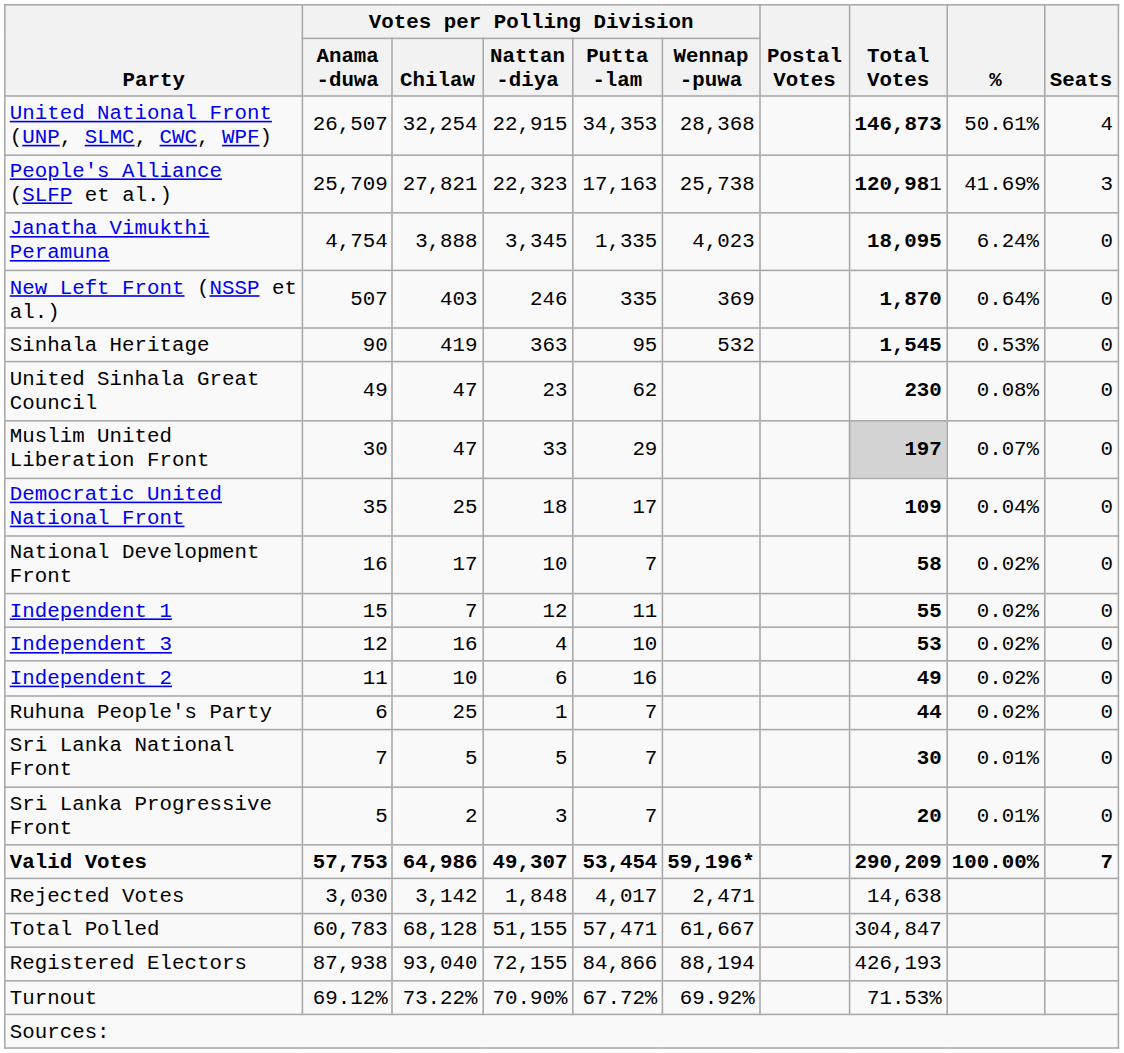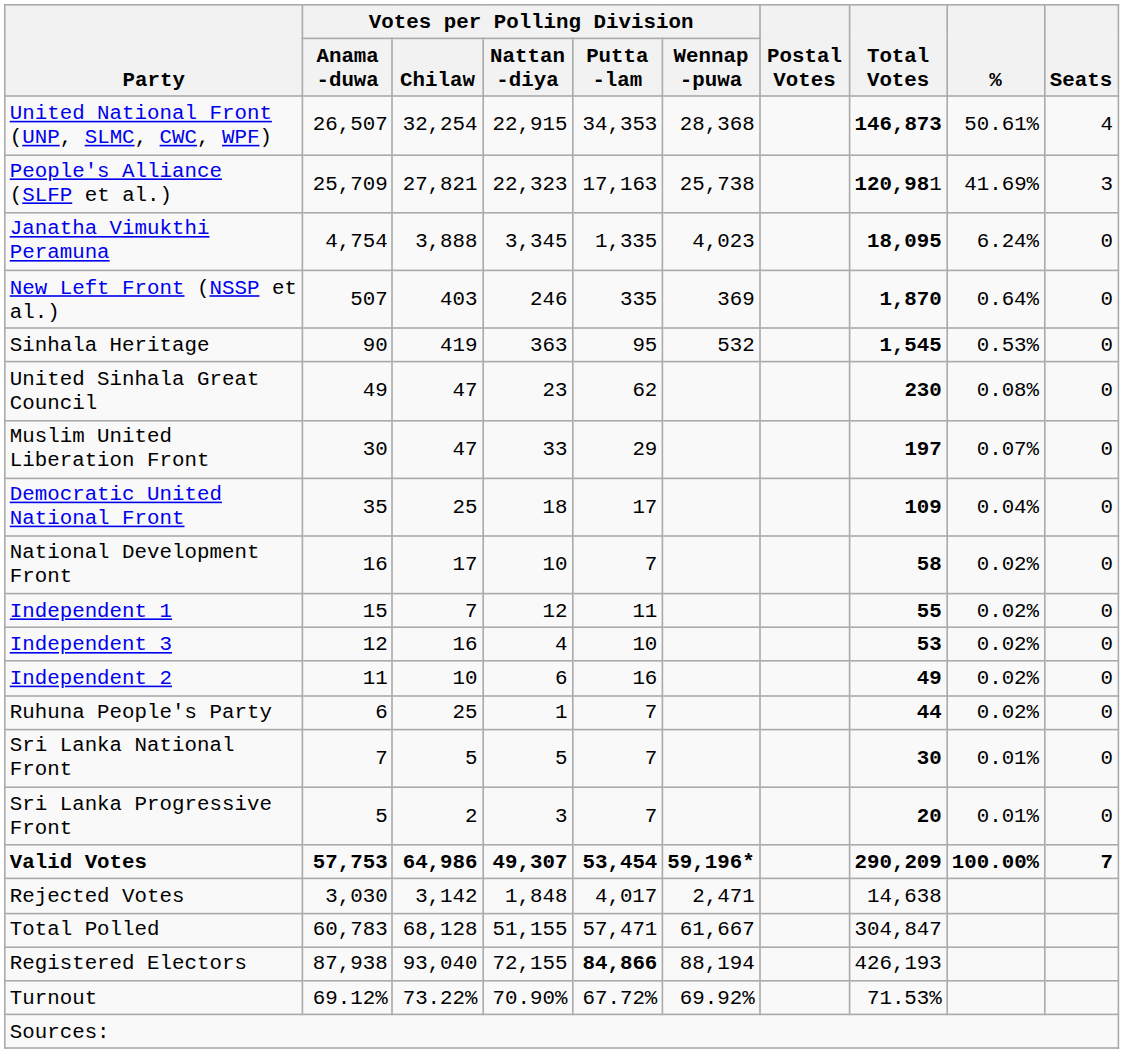(923, 449) lightgrey background -> (923, 449) no background
(620, 964) normal -> (620, 964) bold
